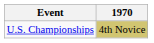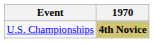(122, 29) normal -> (123, 29) bold
